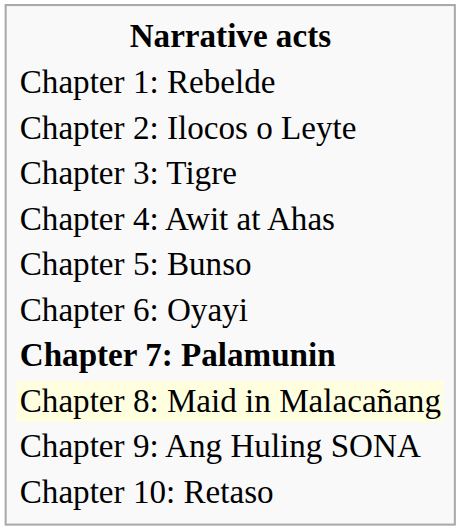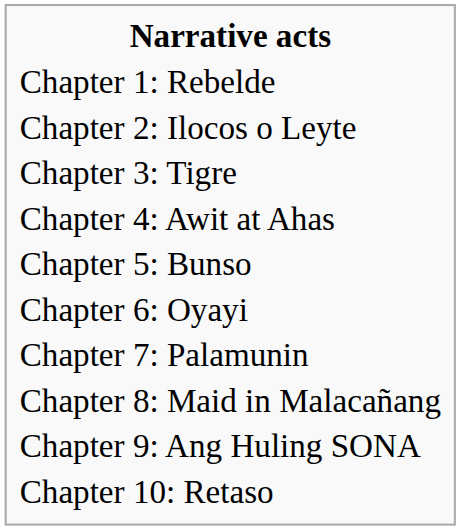(178, 355) bold -> (164, 355) normal
(230, 401) lightyellow background -> (230, 401) no background
